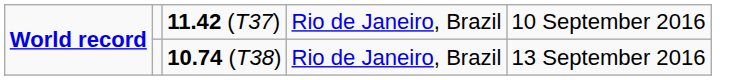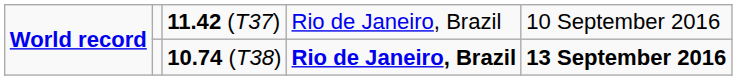(396, 57) normal -> (404, 57) bold
(609, 57) normal -> (626, 57) bold
